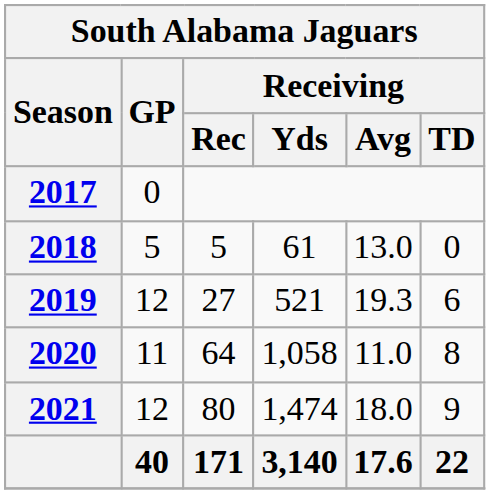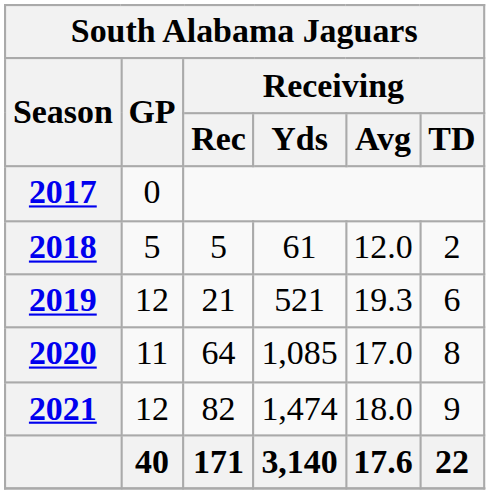(383, 246) 13.0 -> (383, 246) 12.0
(452, 246) 0 -> (452, 246) 2
(218, 300) 27 -> (218, 300) 21
(300, 354) 1,058 -> (300, 354) 1,085
(383, 354) 11.0 -> (383, 354) 17.0
(218, 407) 80 -> (218, 407) 82
